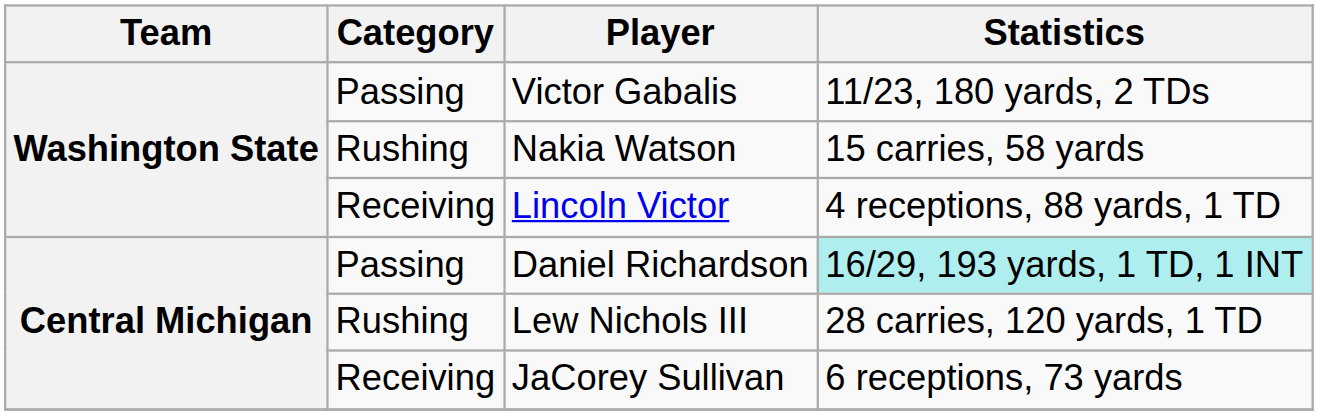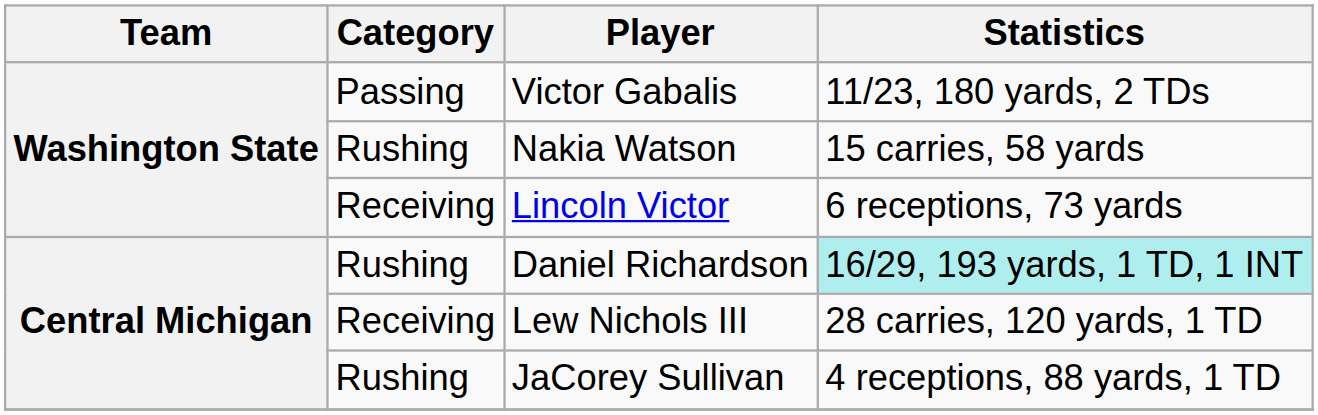(1053, 206) 4 receptions, 88 yards, 1 TD -> (1004, 206) 6 receptions, 73 yards
(400, 264) Passing -> (402, 264) Rushing
(402, 321) Rushing -> (415, 321) Receiving
(415, 379) Receiving -> (402, 379) Rushing
(1004, 379) 6 receptions, 73 yards -> (1053, 379) 4 receptions, 88 yards, 1 TD
